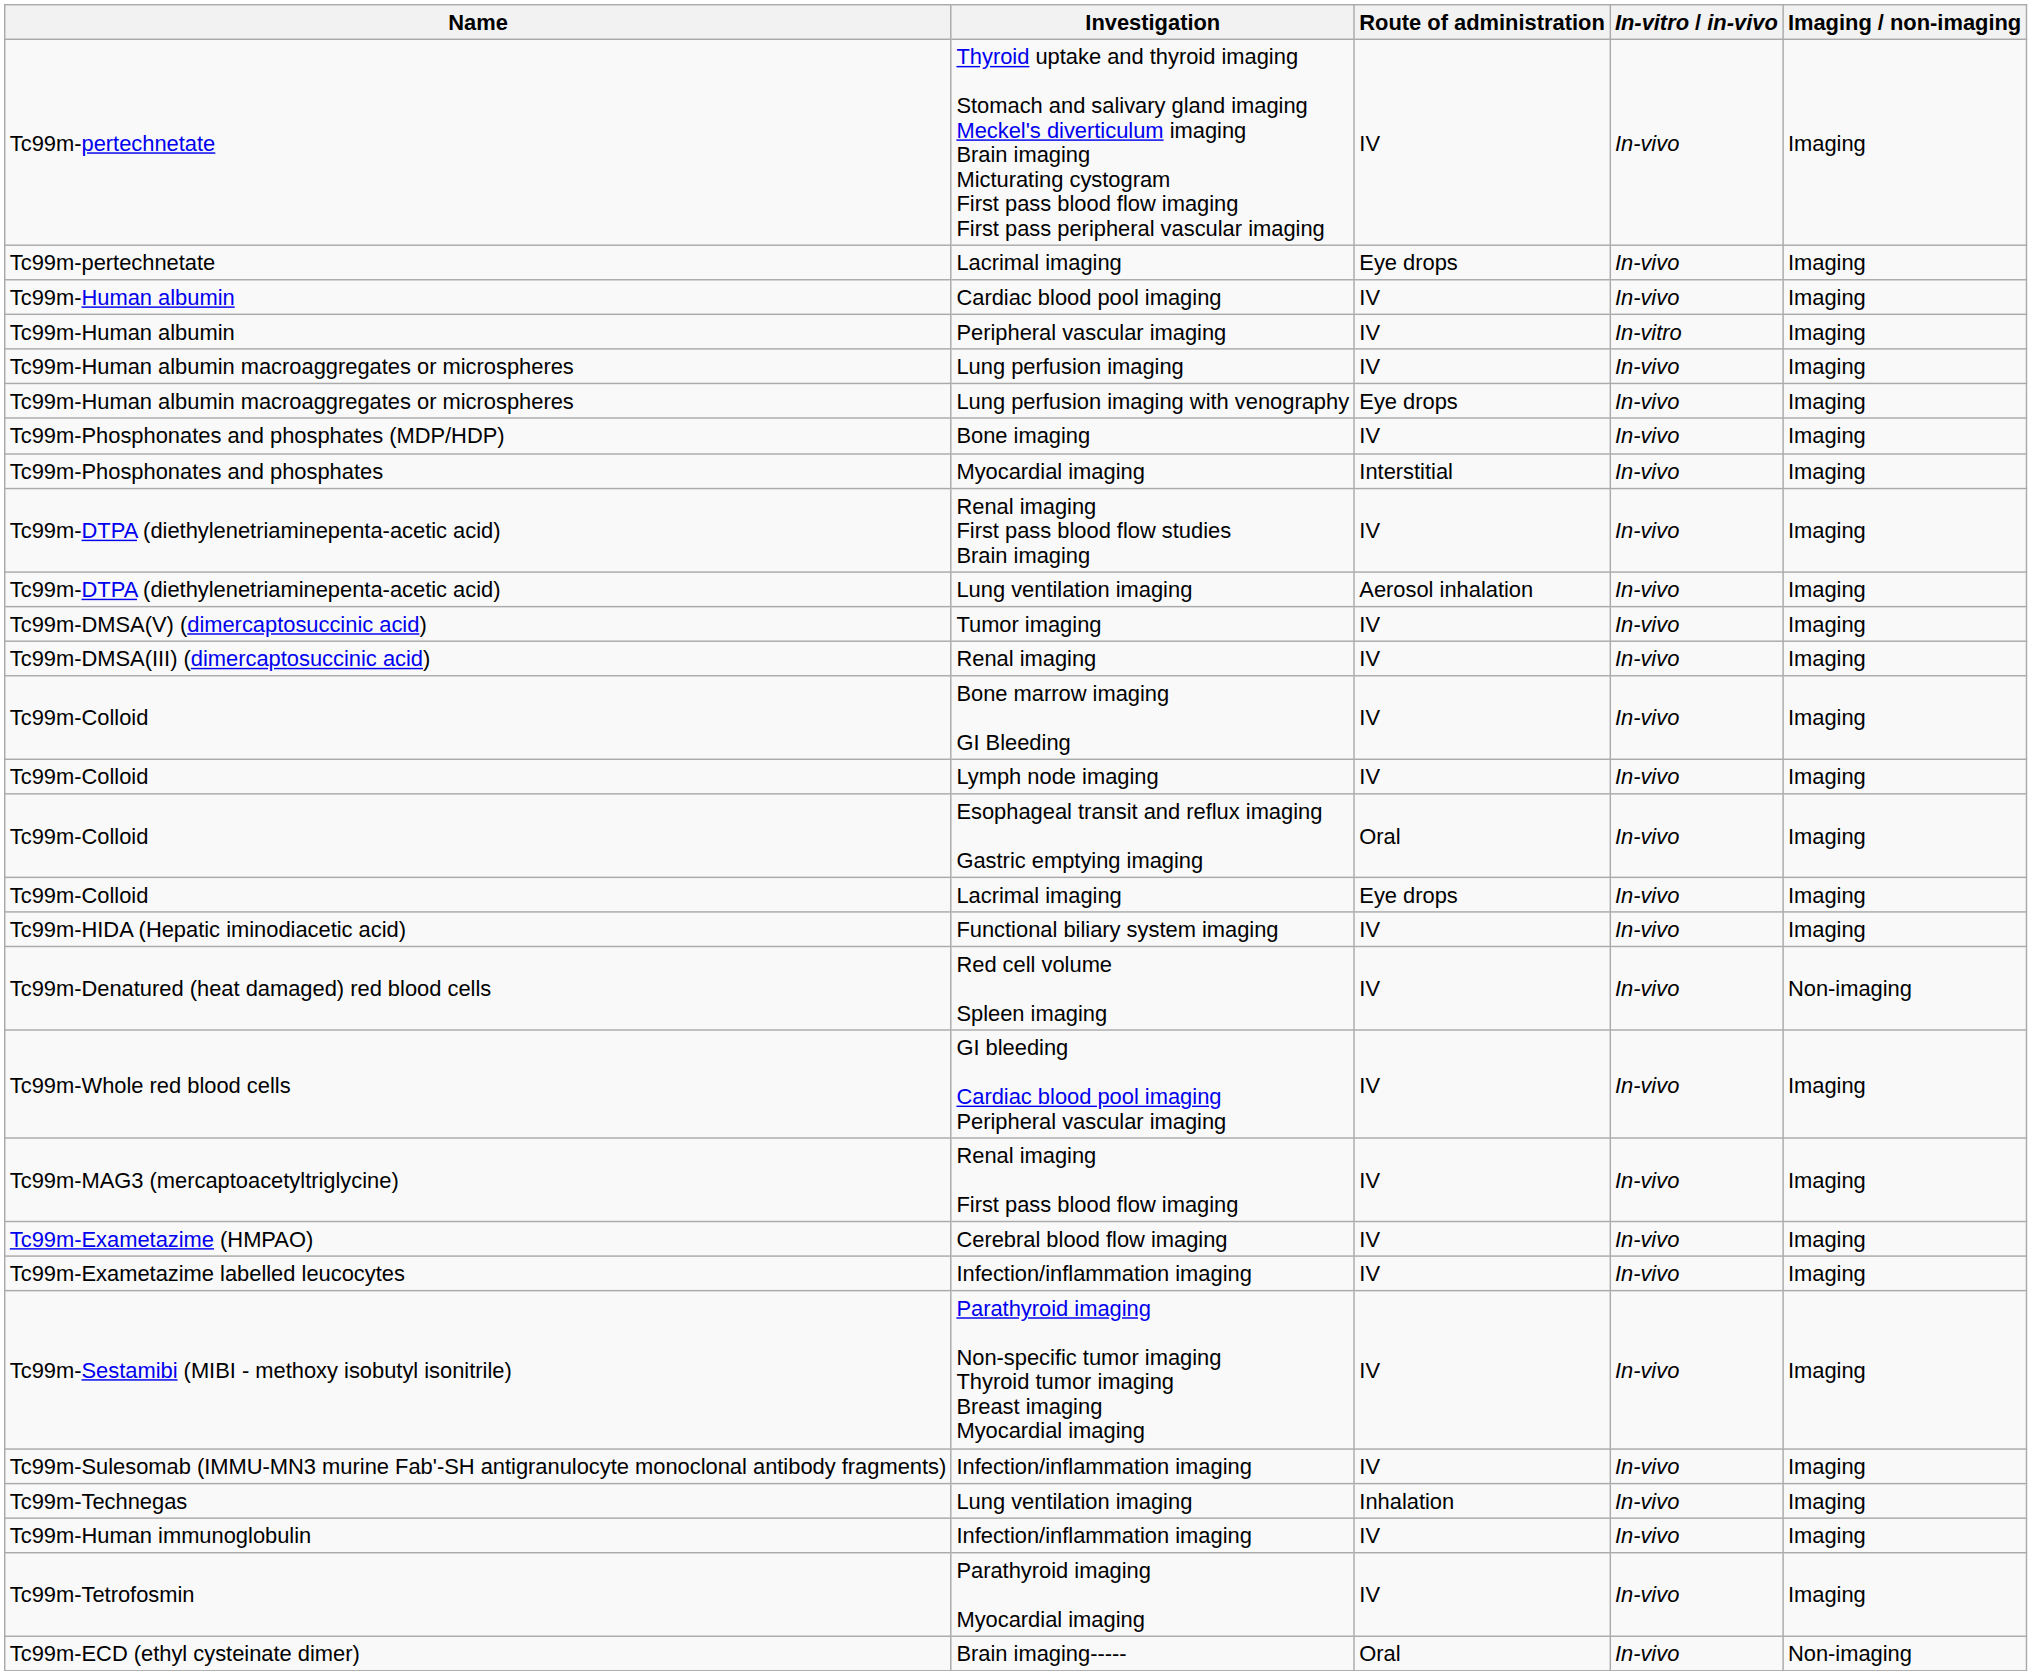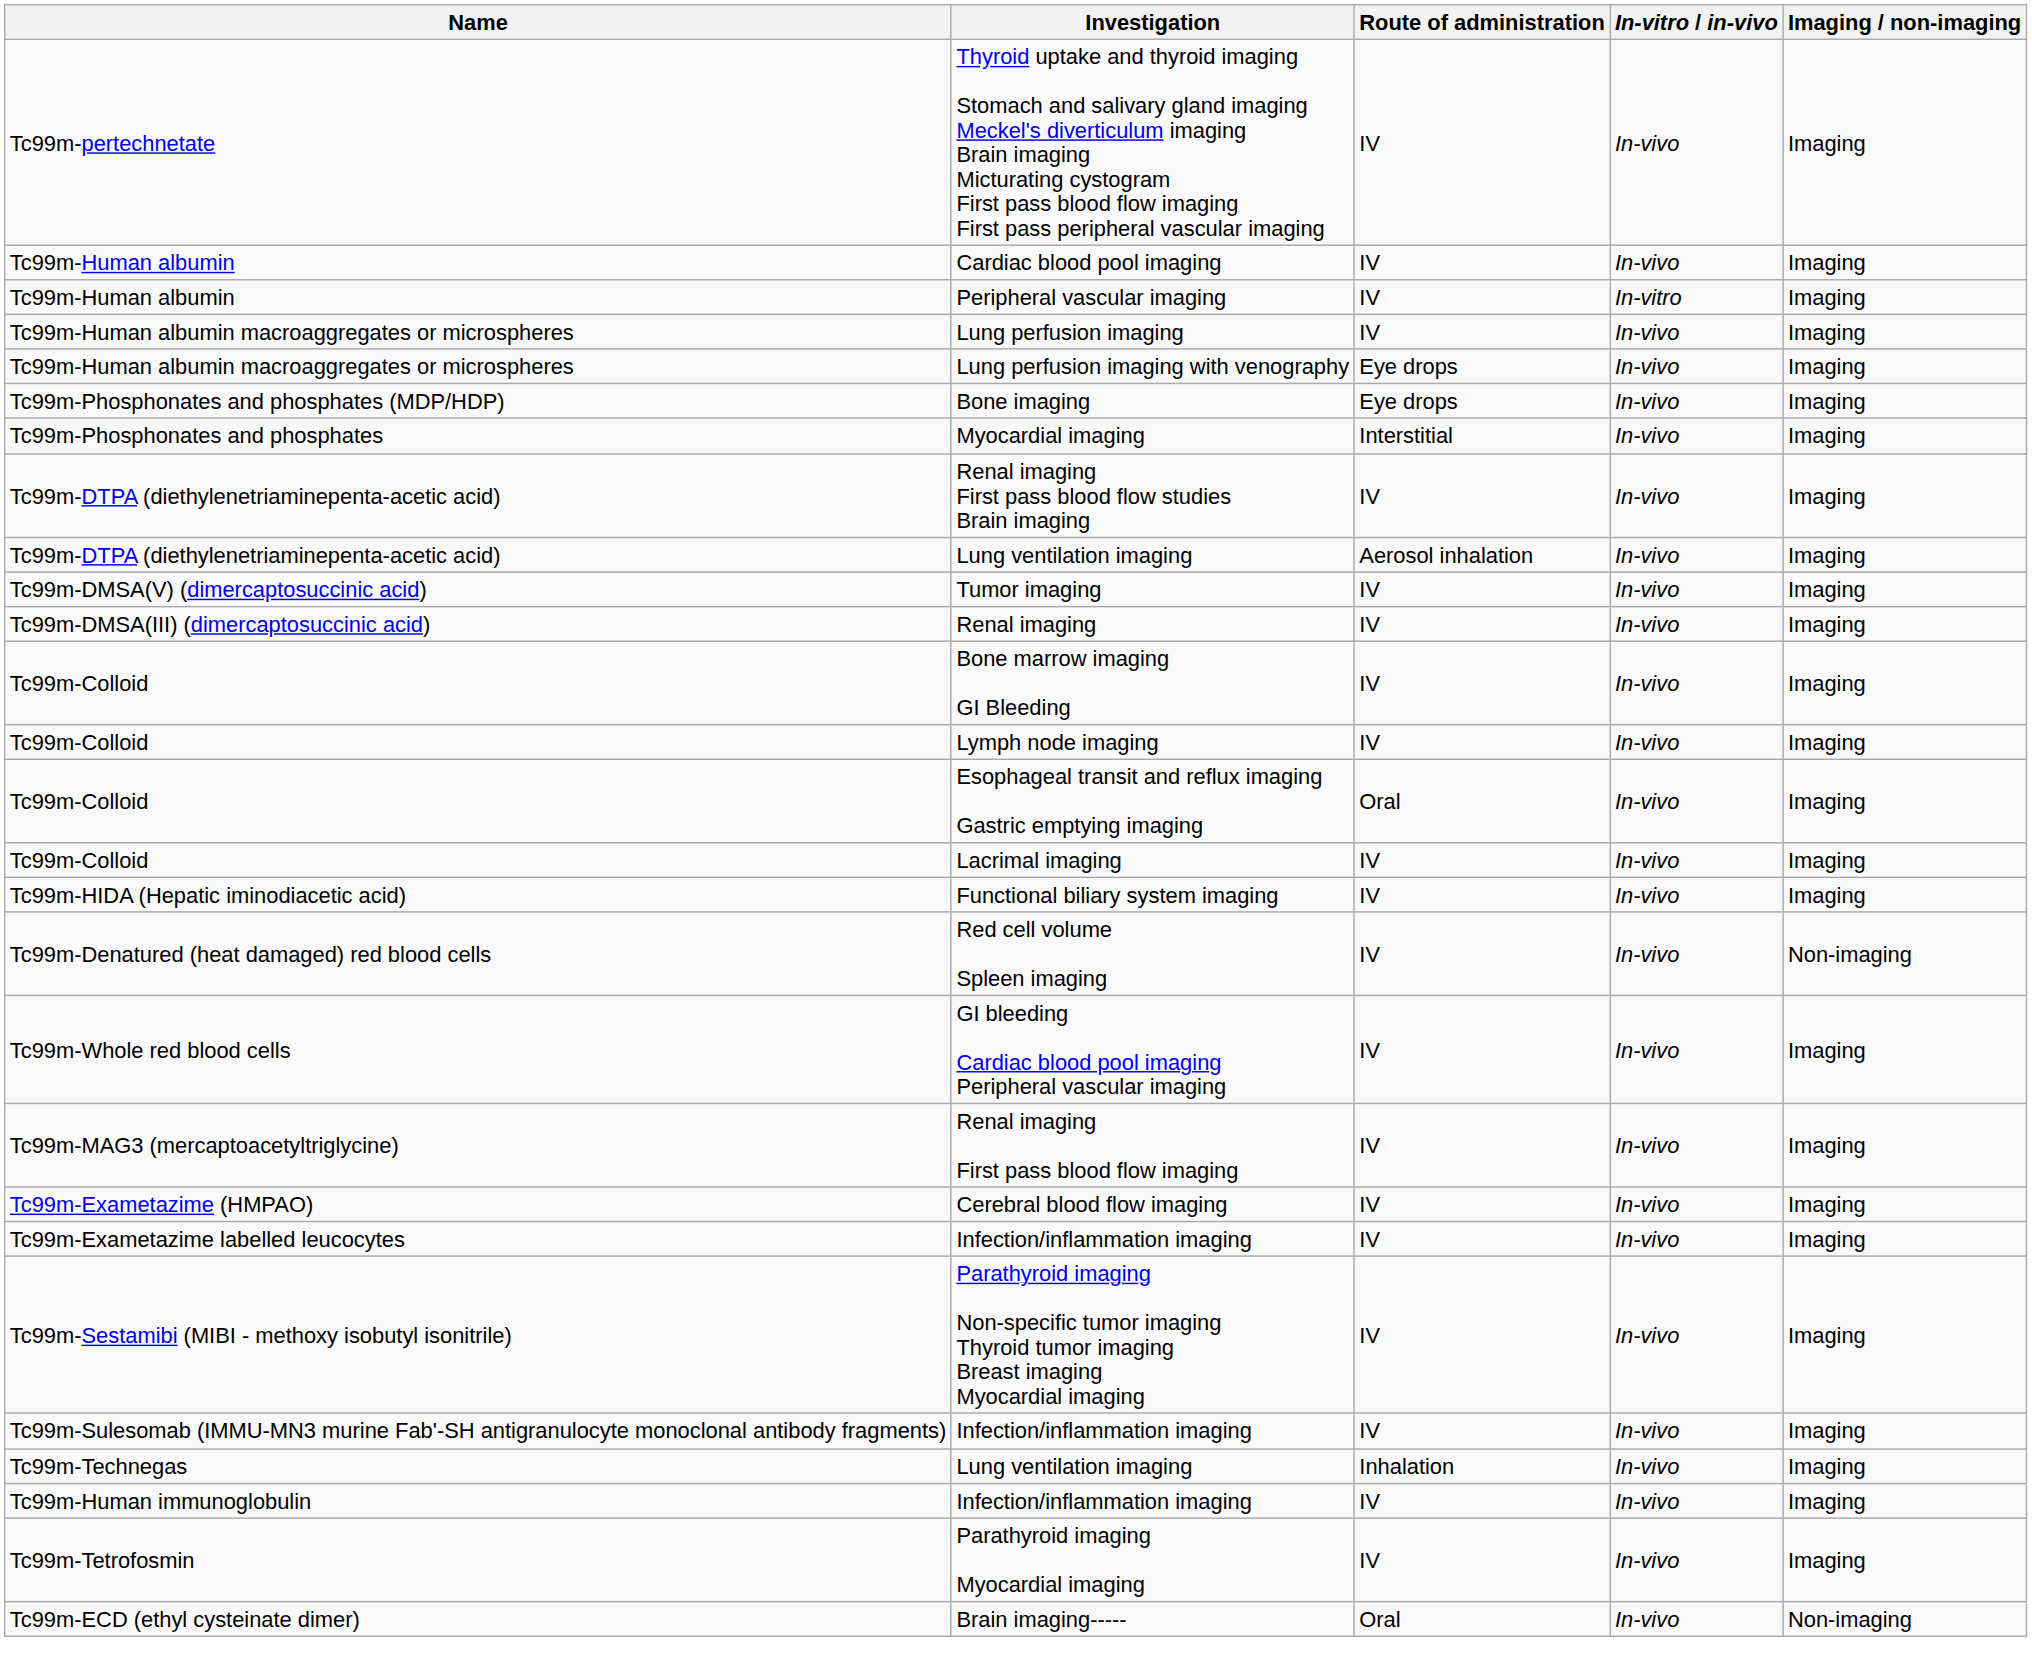- row: (113, 263)
(1370, 436) IV -> (1409, 401) Eye drops
(1409, 895) Eye drops -> (1370, 860) IV
